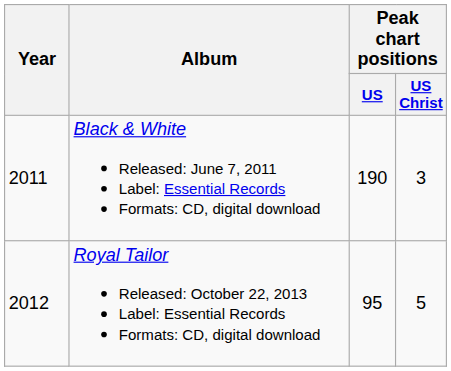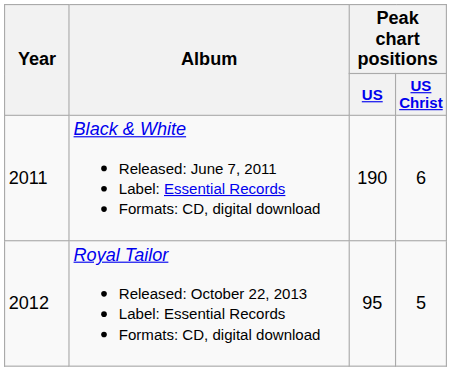(421, 177) 3 -> (421, 177) 6
